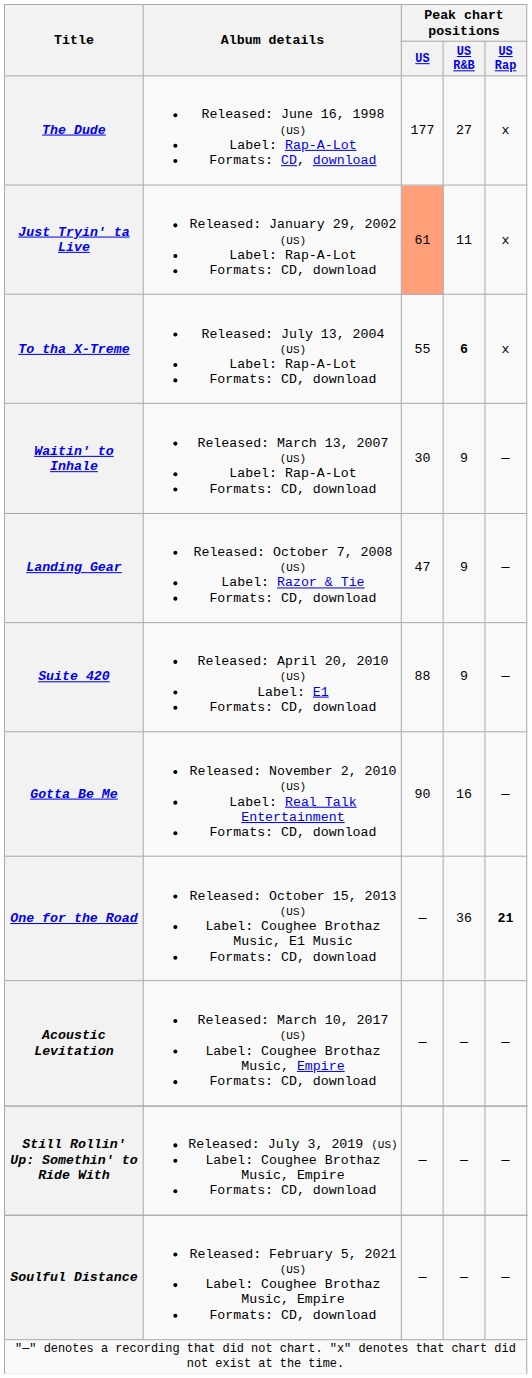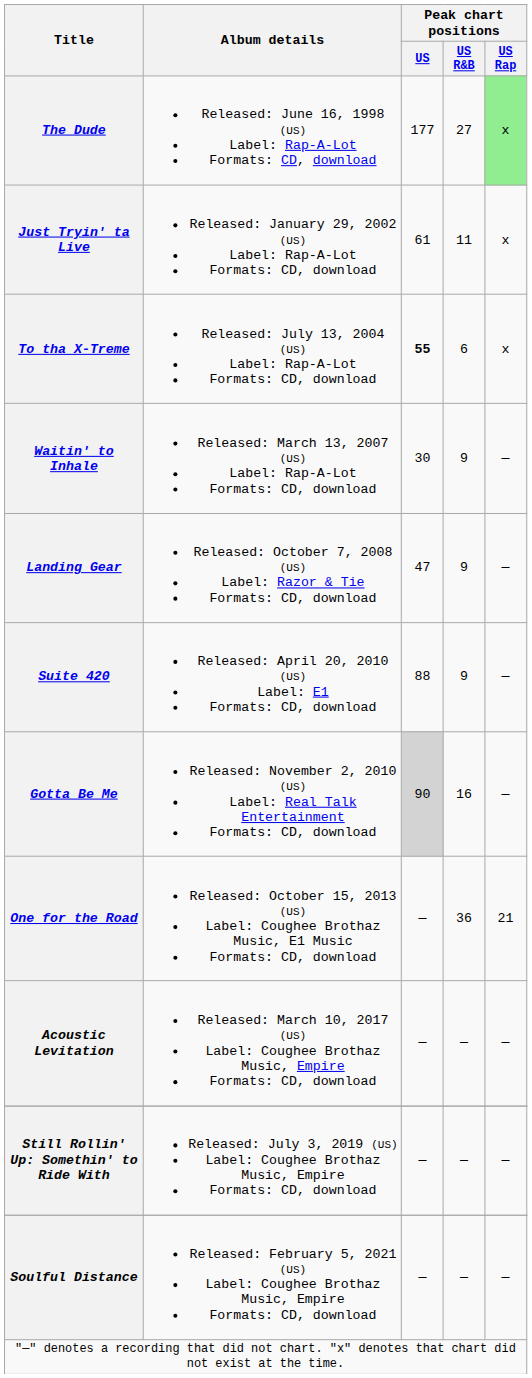(506, 130) no background -> (506, 130) lightgreen background
(422, 240) lightsalmon background -> (422, 240) no background
(422, 349) normal -> (422, 349) bold
(464, 349) bold -> (464, 349) normal
(422, 794) no background -> (422, 794) lightgrey background
(506, 919) bold -> (506, 919) normal
